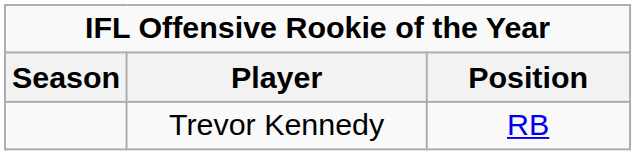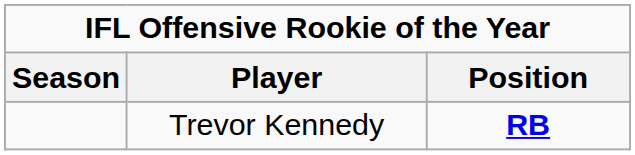(528, 125) normal -> (528, 125) bold
